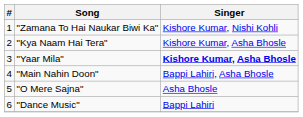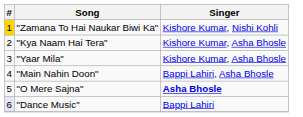(9, 28) no background -> (9, 28) gold background
(229, 58) bold -> (224, 58) normal
(190, 89) normal -> (192, 89) bold
(9, 105) no background -> (9, 105) lavender background
